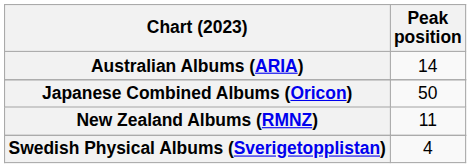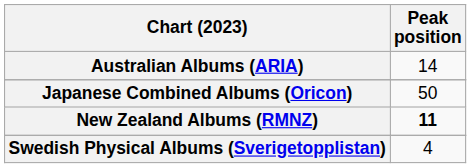(428, 120) normal -> (428, 120) bold
